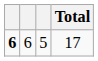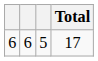(12, 42) bold -> (12, 42) normal
